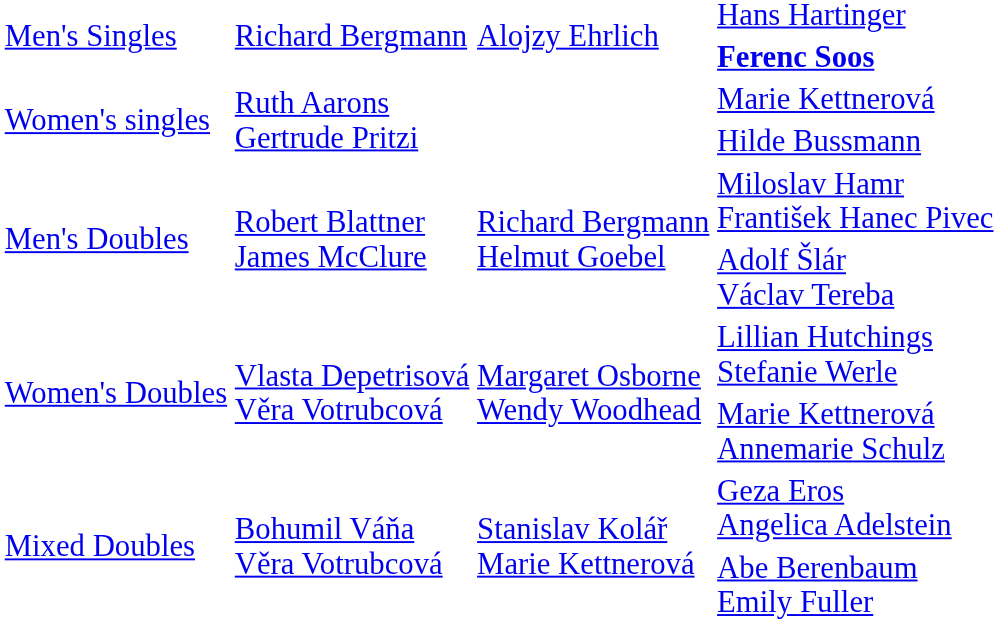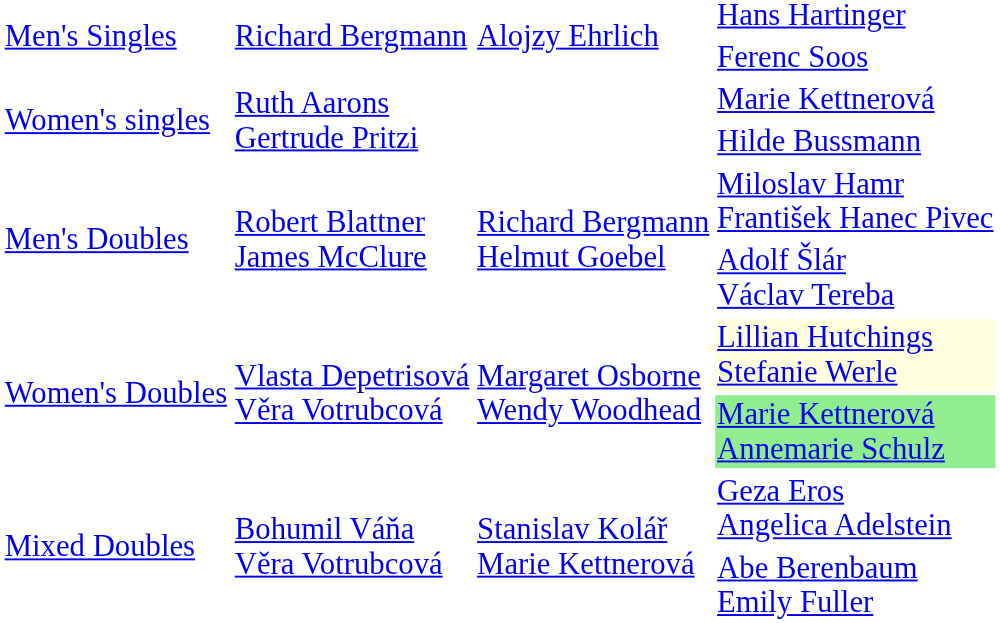(796, 56) bold -> (793, 56) normal
(825, 354) no background -> (825, 354) lightyellow background
(831, 431) no background -> (831, 431) lightgreen background
